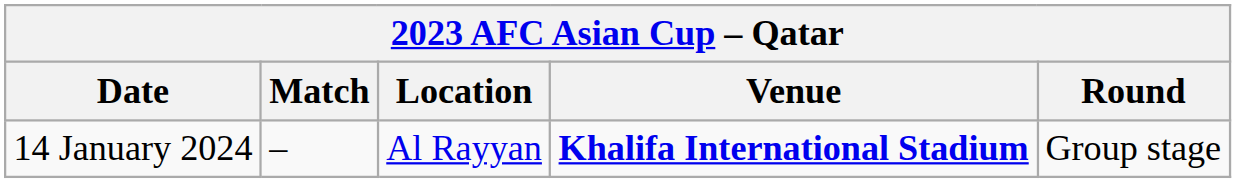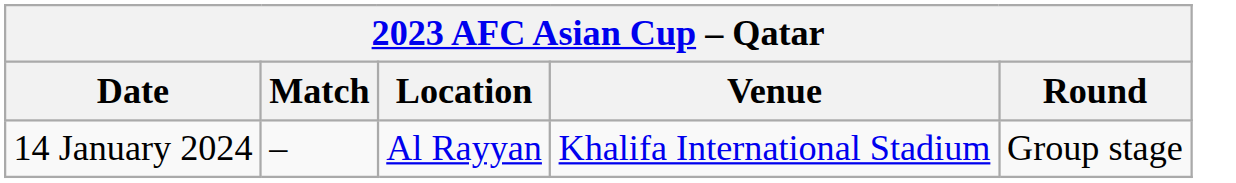(794, 147) bold -> (774, 147) normal
